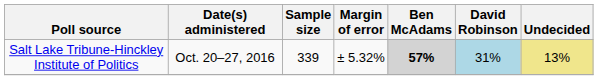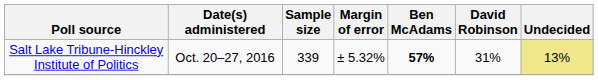(421, 57) lightgrey background -> (421, 57) no background
(488, 57) lightblue background -> (488, 57) no background
